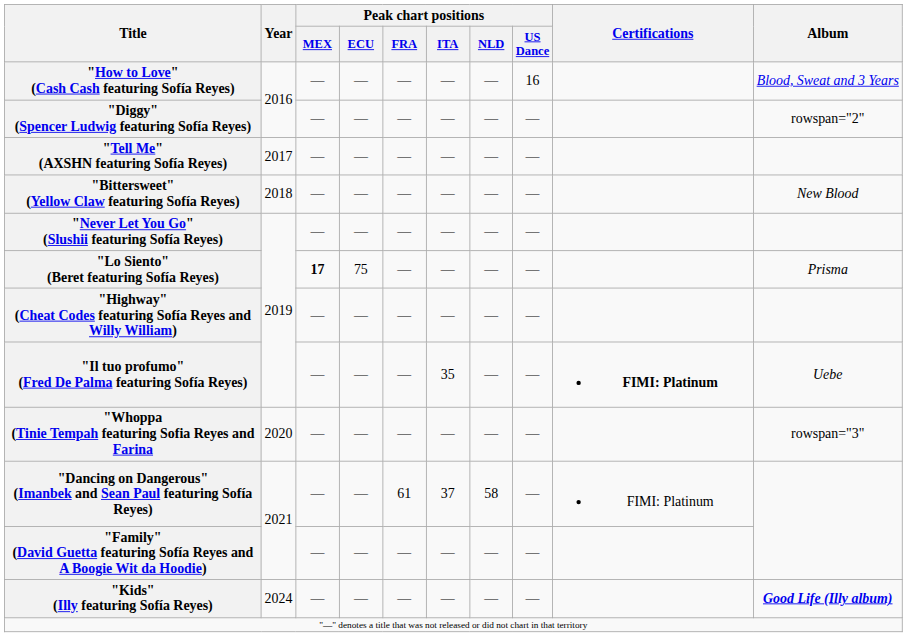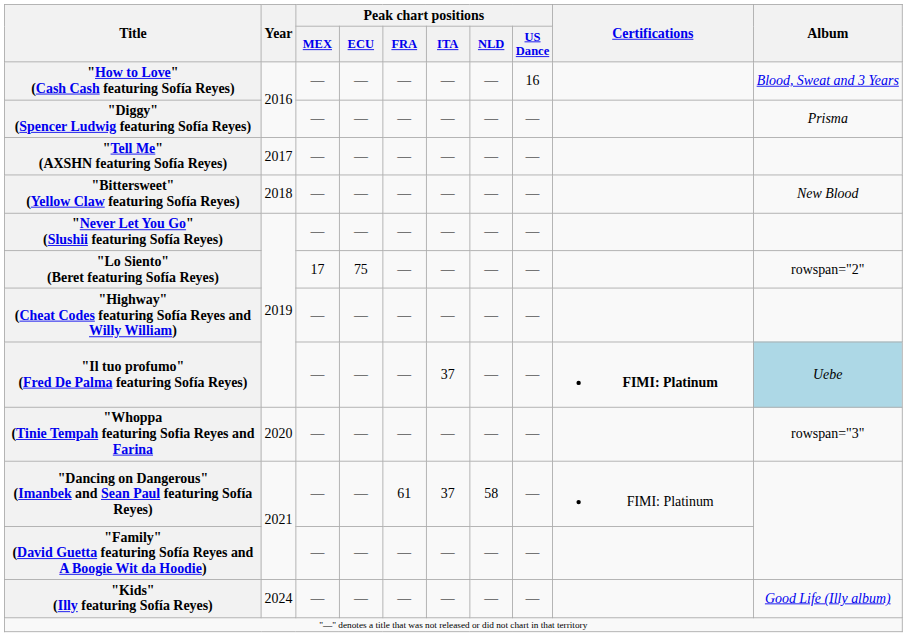(828, 118) rowspan="2" -> (828, 118) Prisma
(317, 269) bold -> (317, 269) normal
(828, 269) Prisma -> (828, 269) rowspan="2"
(448, 374) 35 -> (448, 374) 37
(828, 374) no background -> (828, 374) lightblue background
(828, 598) bold -> (828, 598) normal
